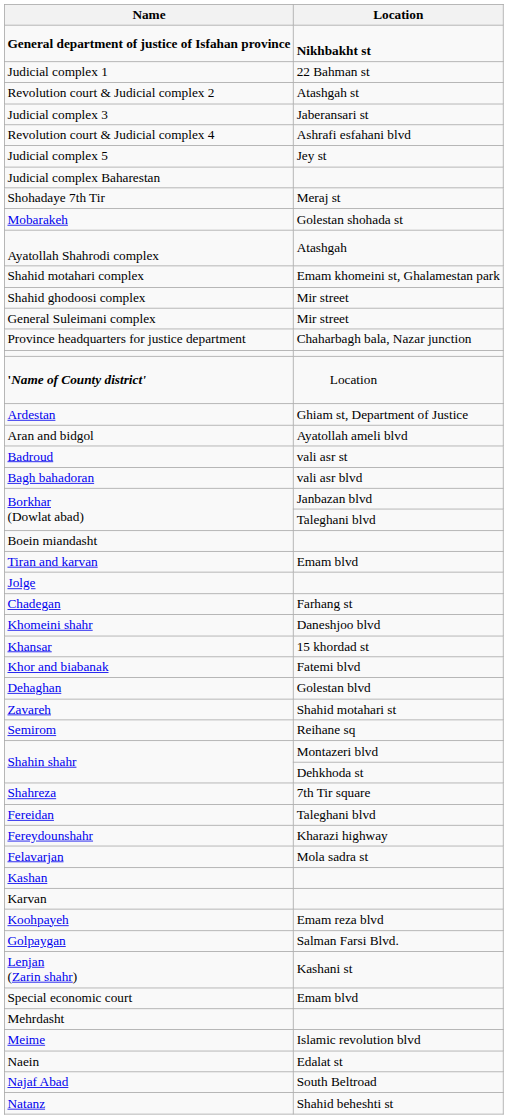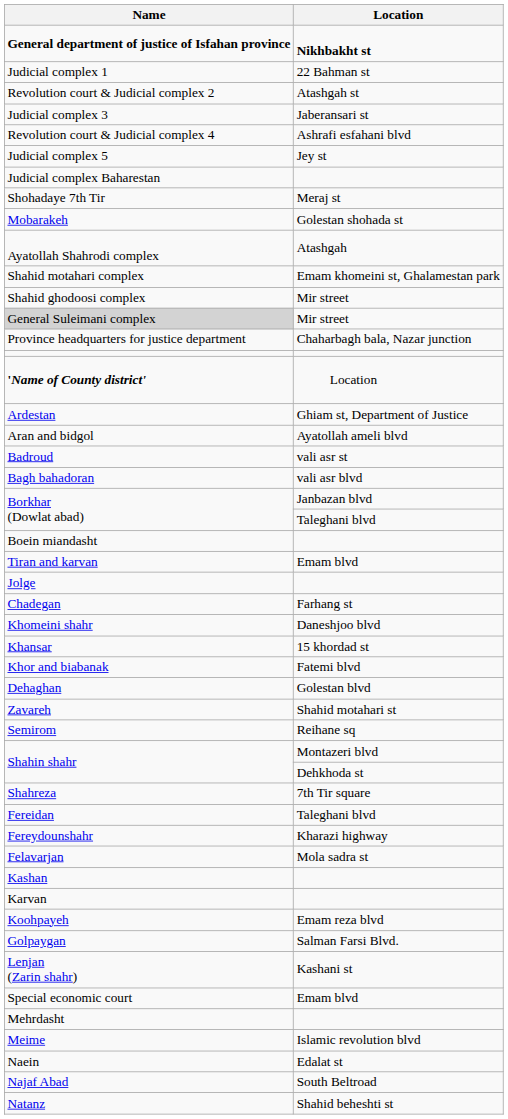(82, 318) no background -> (82, 318) lightgrey background
